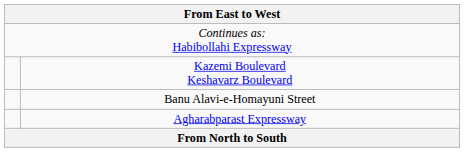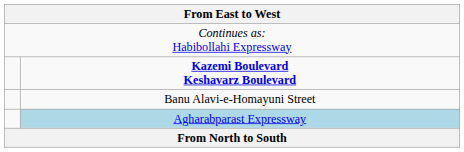(240, 73) normal -> (240, 73) bold
(240, 118) no background -> (240, 118) lightblue background
